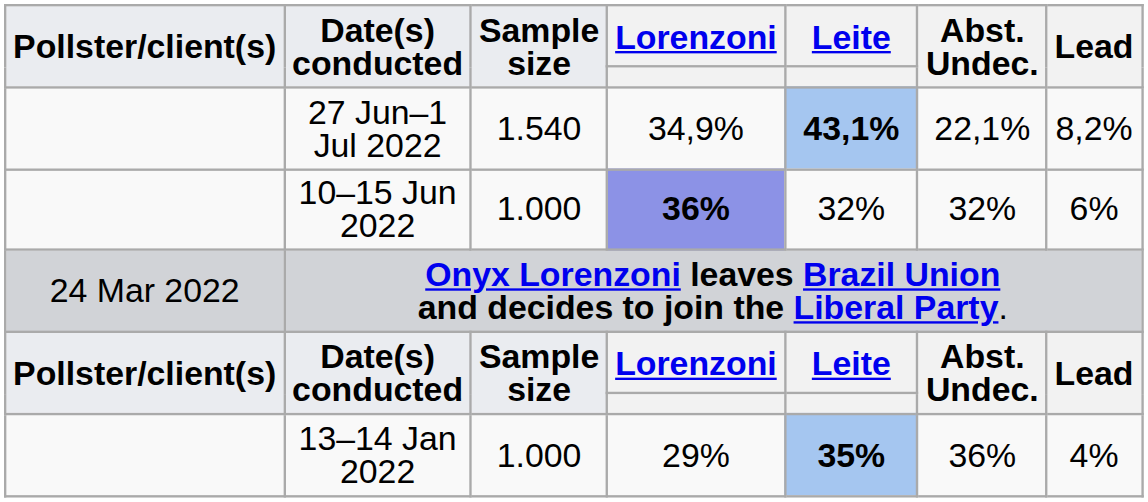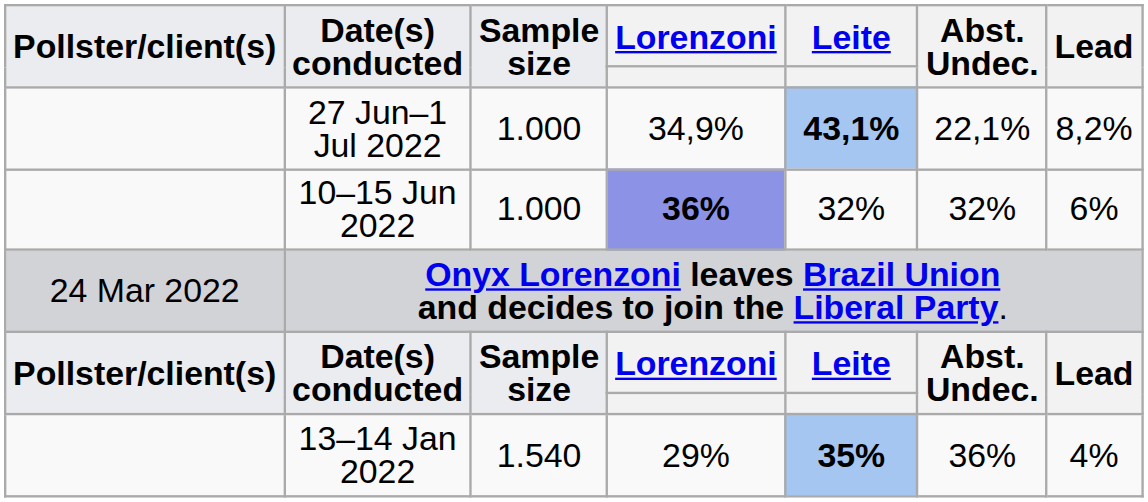(539, 128) 1.540 -> (539, 128) 1.000
(539, 455) 1.000 -> (539, 455) 1.540
